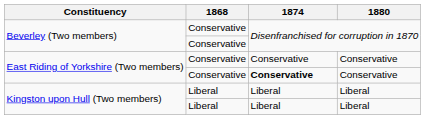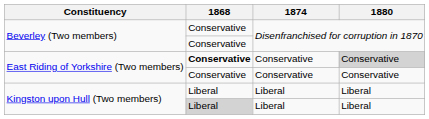(217, 59) normal -> (219, 59) bold
(369, 59) no background -> (370, 59) lightgrey background
(282, 75) bold -> (284, 75) normal
(203, 106) no background -> (203, 106) lightgrey background
